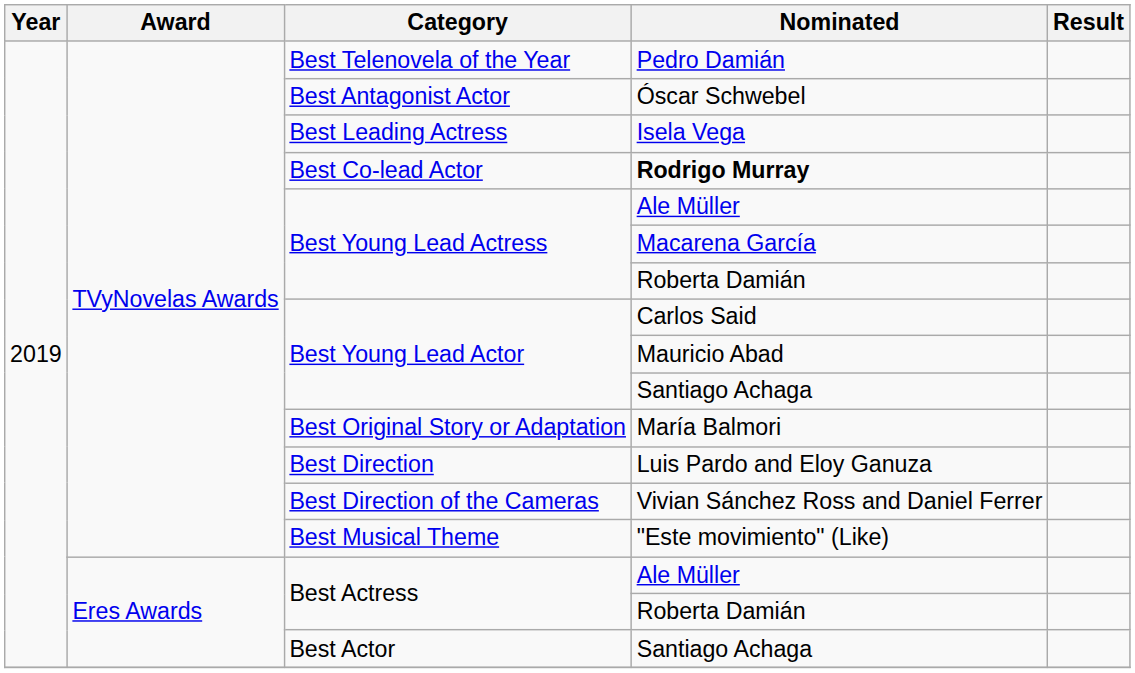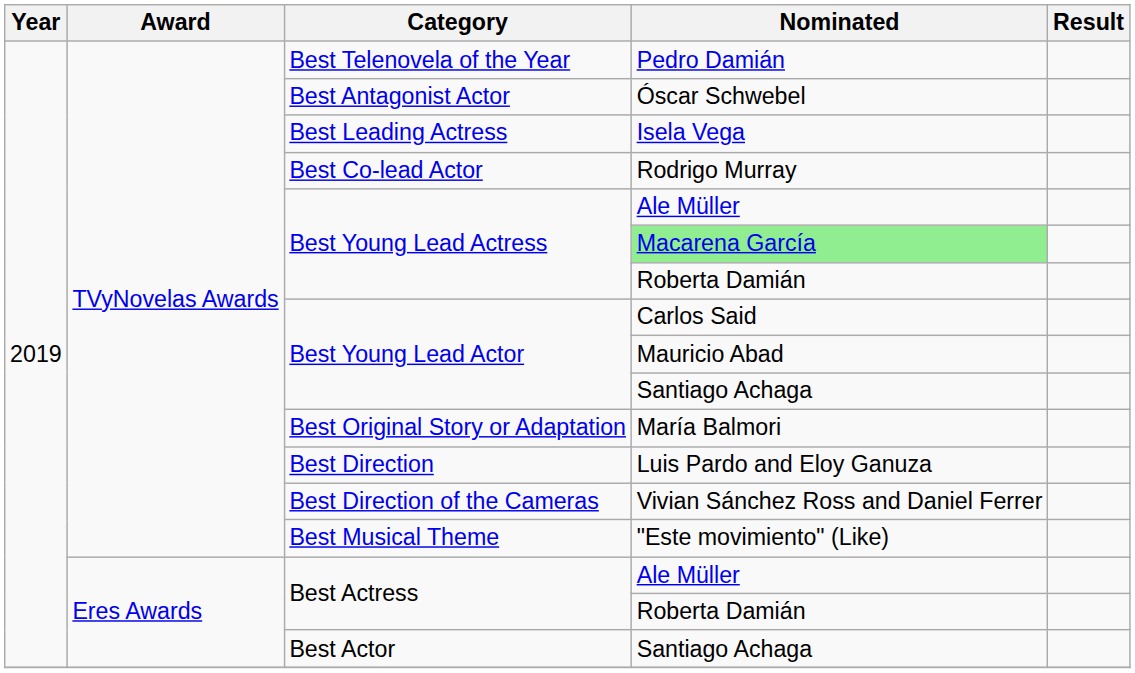(723, 170) bold -> (717, 170) normal
(726, 243) no background -> (726, 243) lightgreen background
